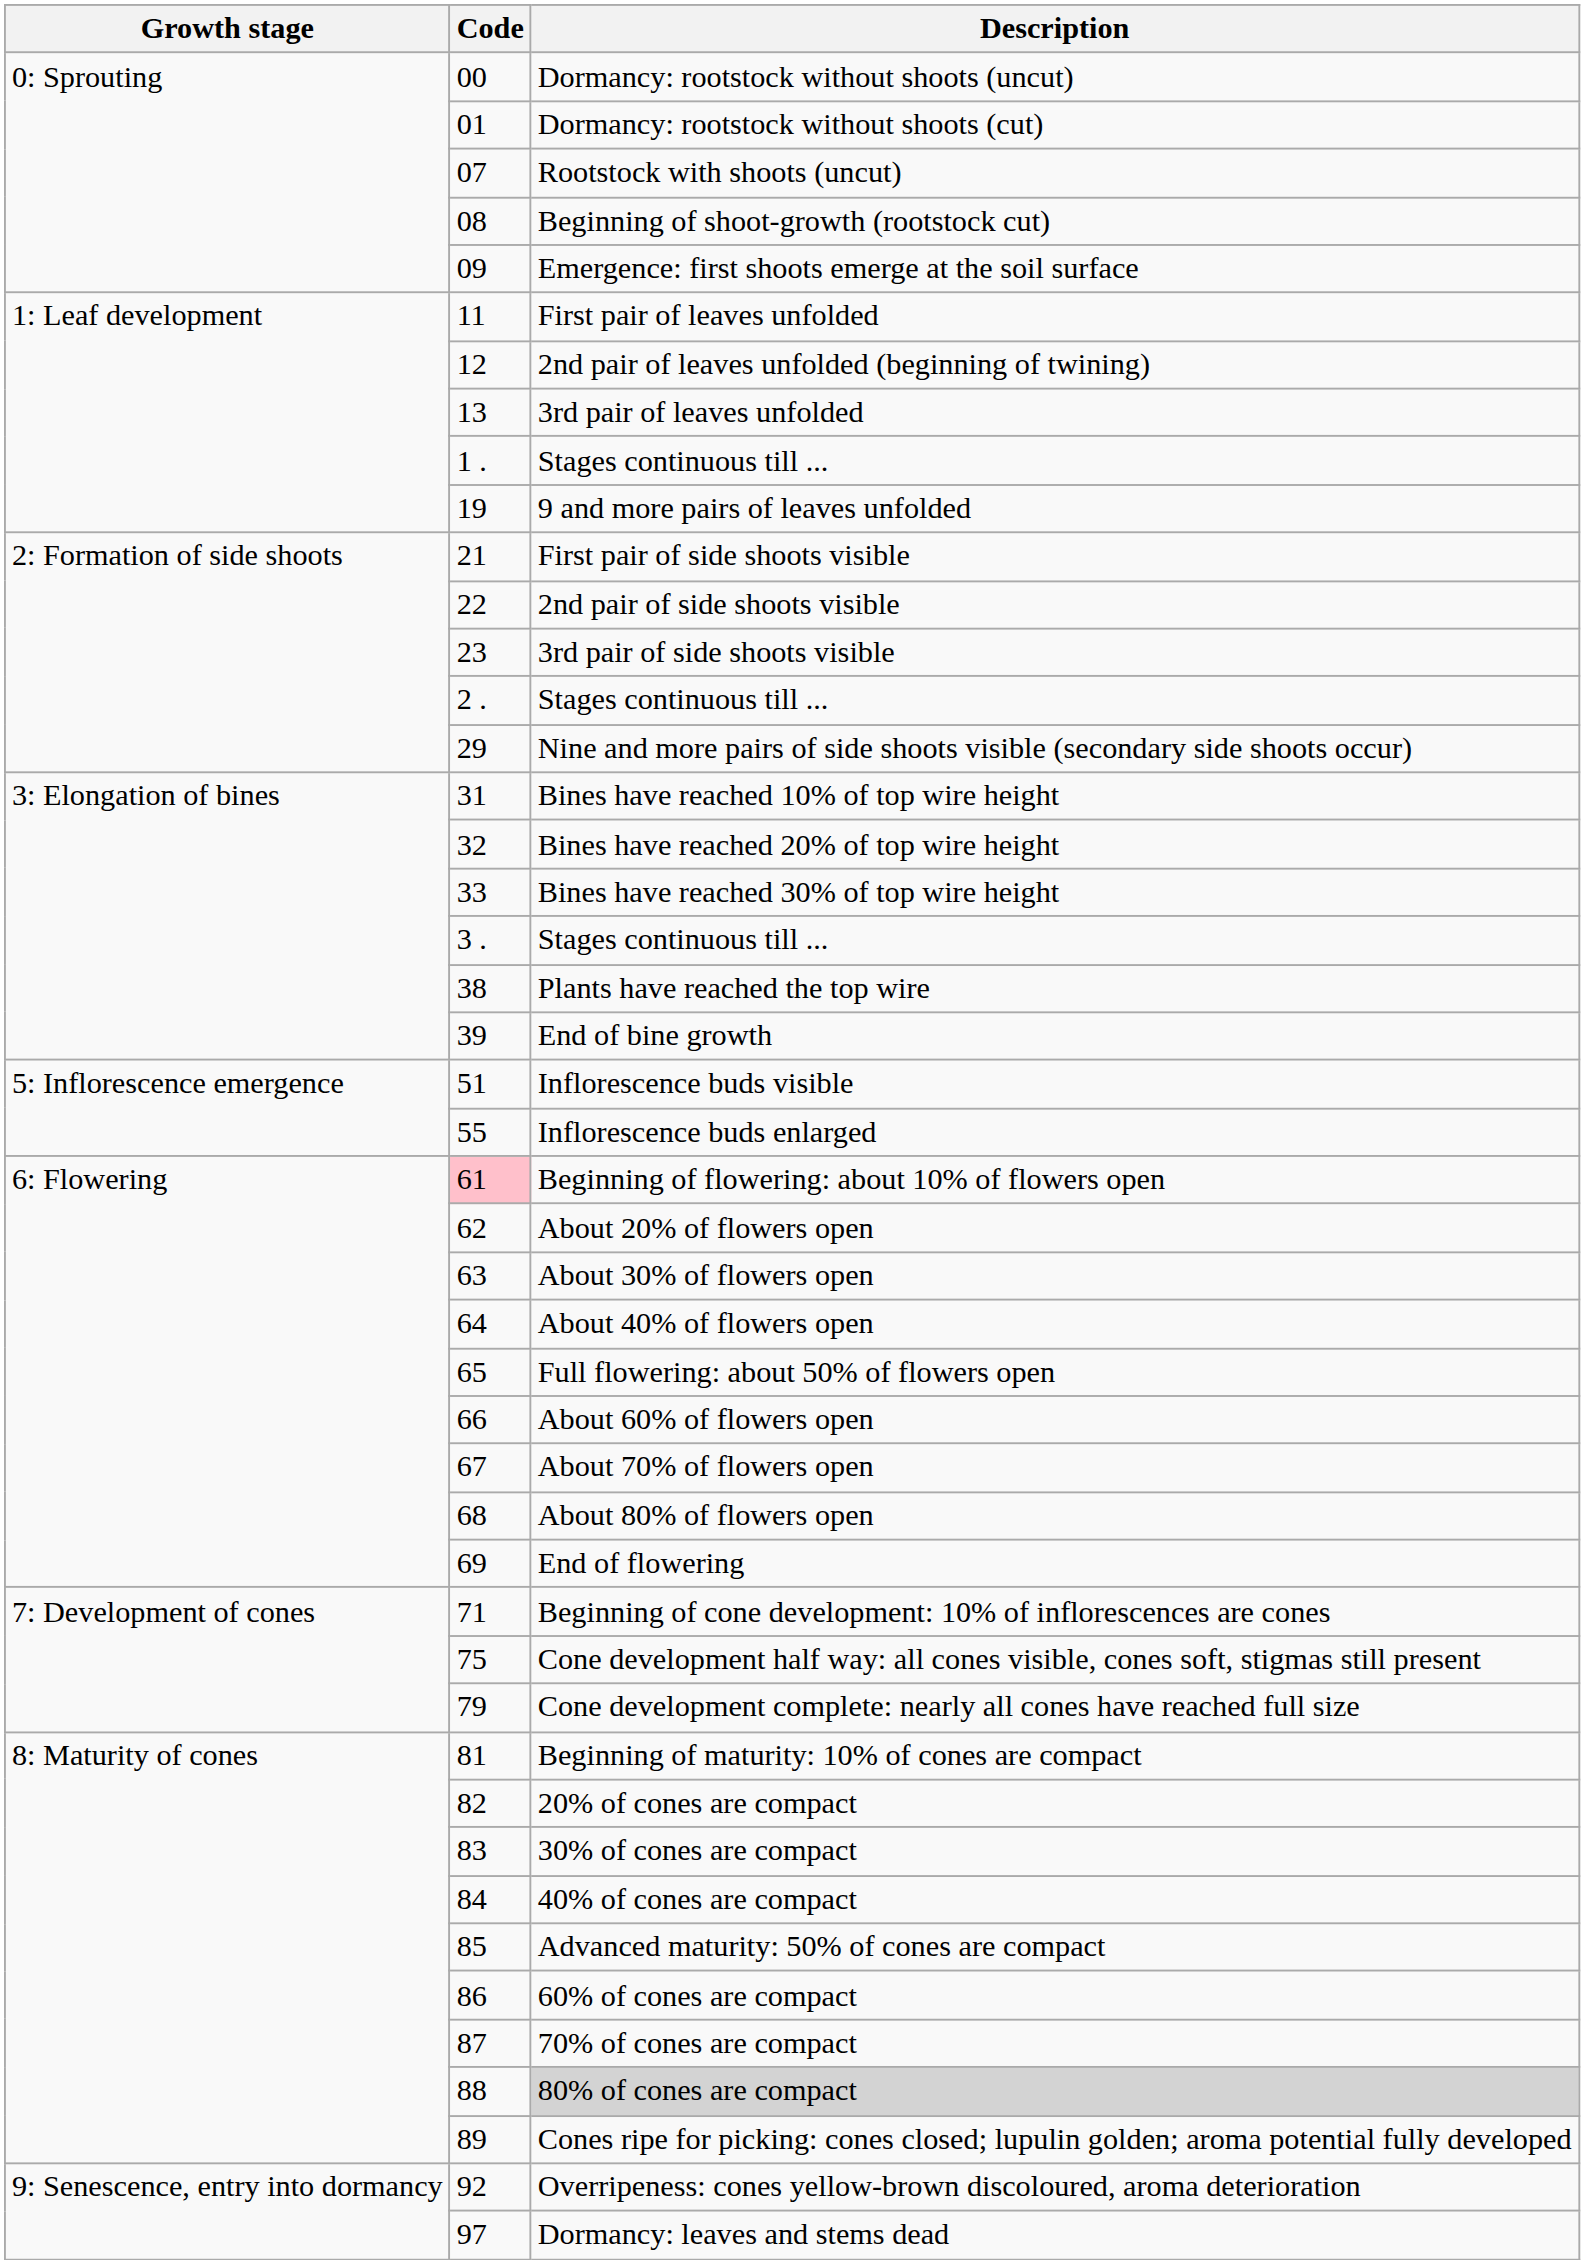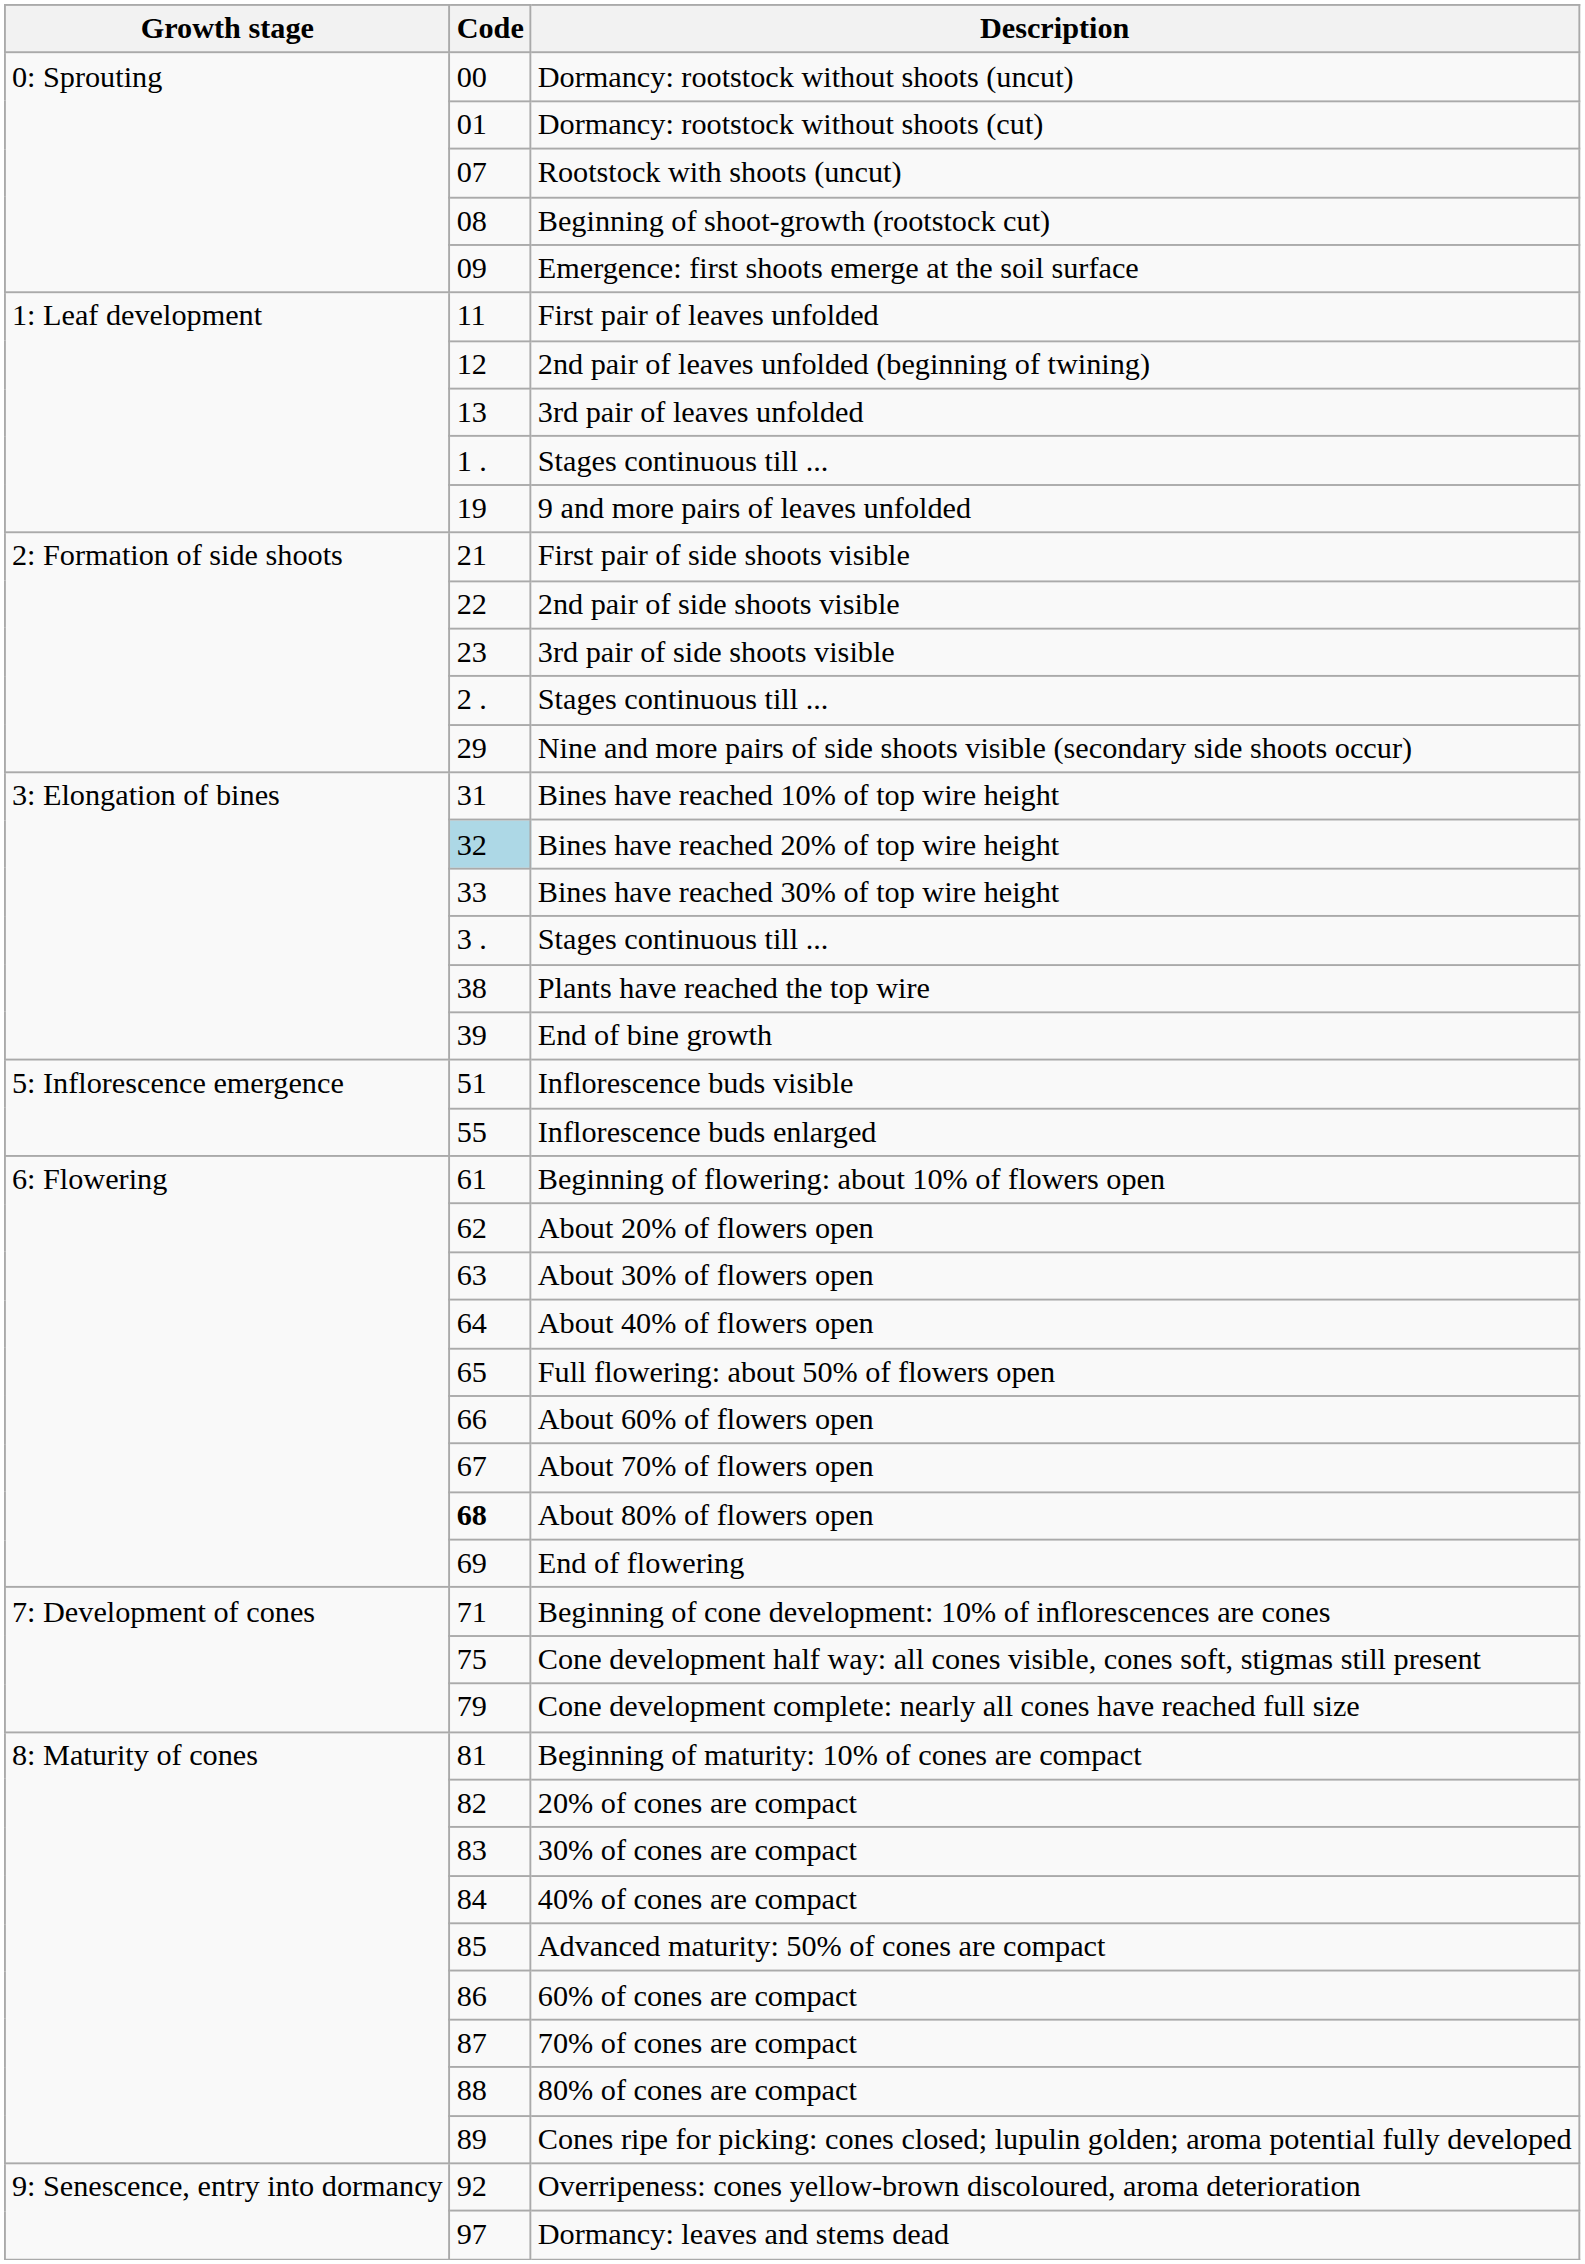(472, 843) no background -> (472, 843) lightblue background
(472, 1179) pink background -> (472, 1179) no background
(472, 1515) normal -> (472, 1515) bold
(697, 2090) lightgrey background -> (697, 2090) no background
